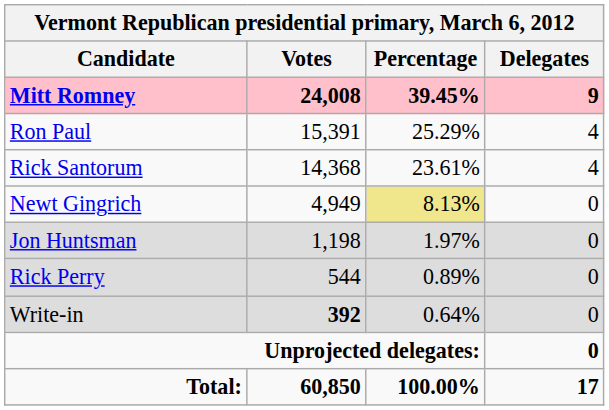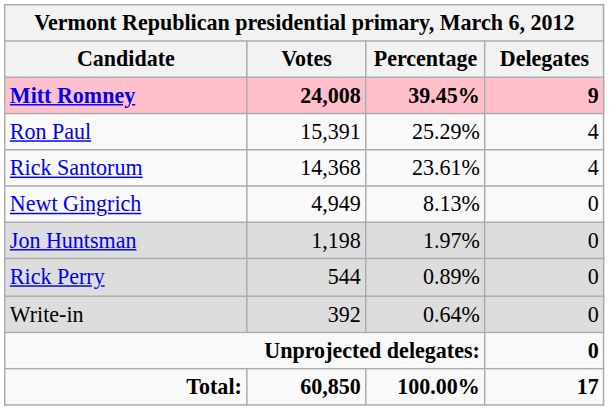(451, 204) khaki background -> (451, 204) no background
(344, 313) bold -> (344, 313) normal
